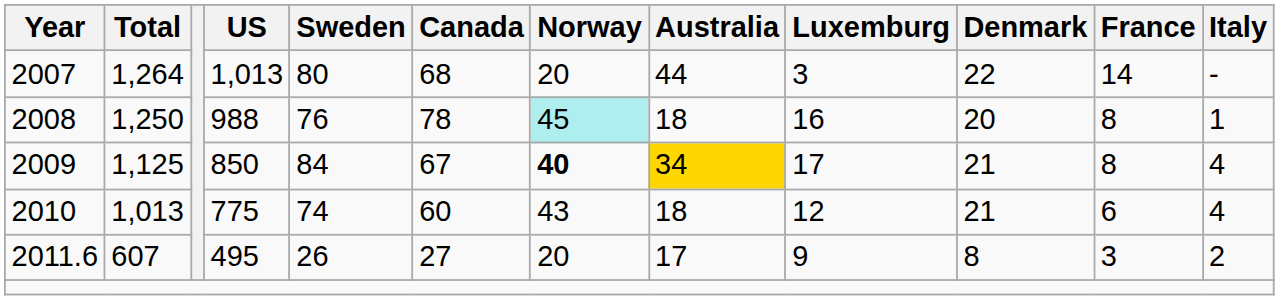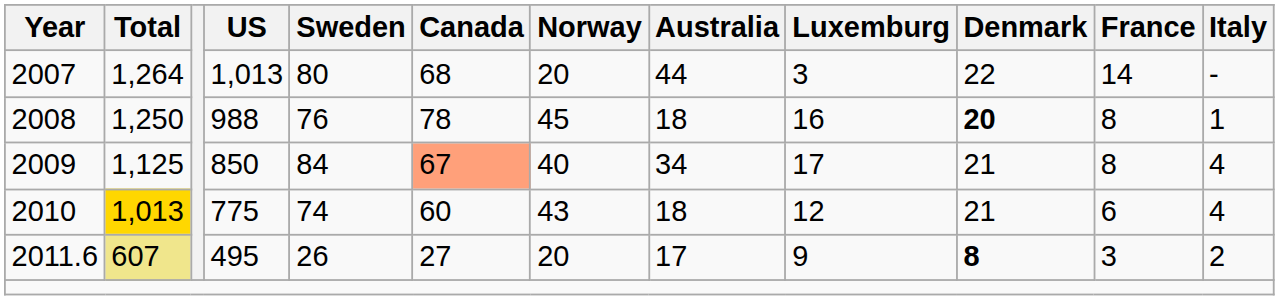(553, 119) paleturquoise background -> (553, 119) no background
(980, 119) normal -> (980, 119) bold
(435, 165) no background -> (435, 165) lightsalmon background
(553, 165) bold -> (553, 165) normal
(671, 165) gold background -> (671, 165) no background
(148, 211) no background -> (148, 211) gold background
(136, 257) no background -> (136, 257) khaki background
(971, 257) normal -> (971, 257) bold
